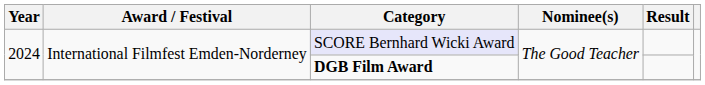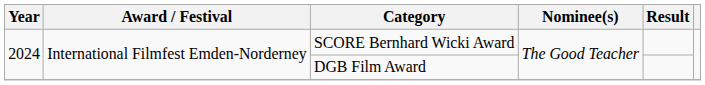(414, 42) lavender background -> (414, 42) no background
(373, 67) bold -> (370, 67) normal
